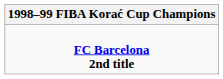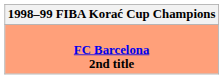(112, 56) no background -> (112, 56) lightsalmon background
